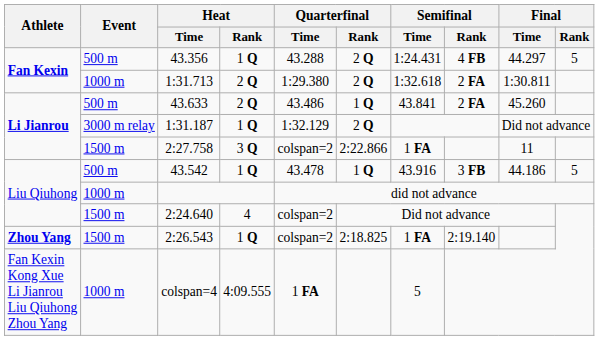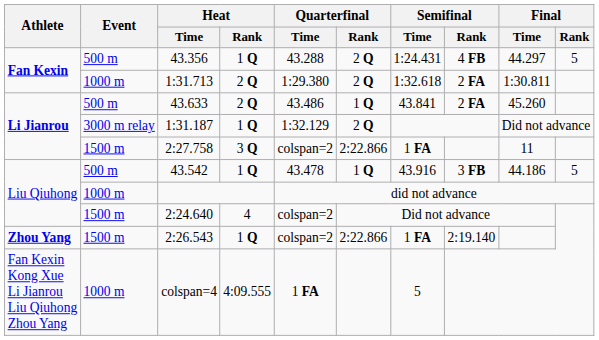(363, 238) 2:18.825 -> (363, 238) 2:22.866
